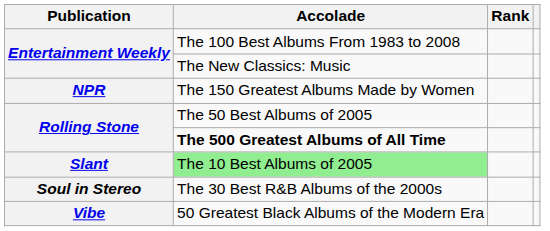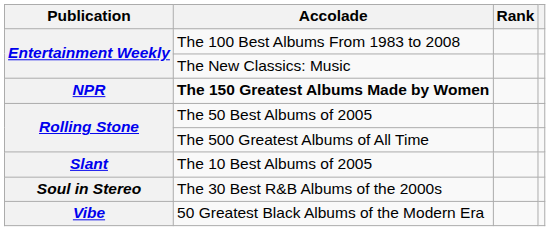(326, 90) normal -> (333, 90) bold
(311, 139) bold -> (303, 139) normal
(275, 164) lightgreen background -> (275, 164) no background
